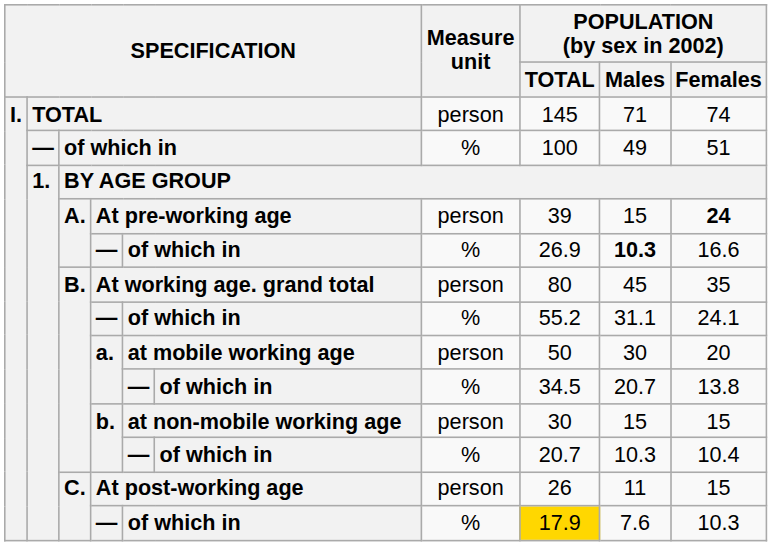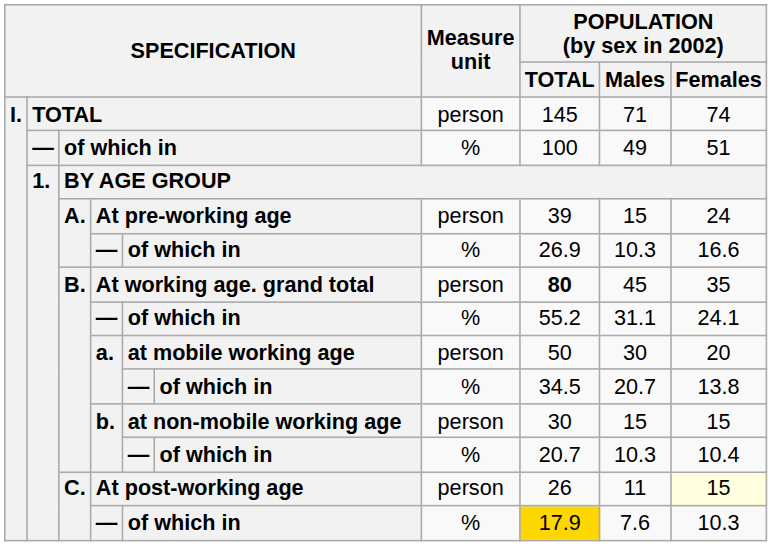(719, 216) bold -> (719, 216) normal
(635, 250) bold -> (635, 250) normal
(560, 284) normal -> (560, 284) bold
(719, 488) no background -> (719, 488) lightyellow background
